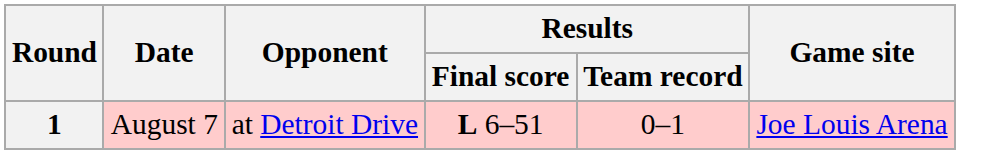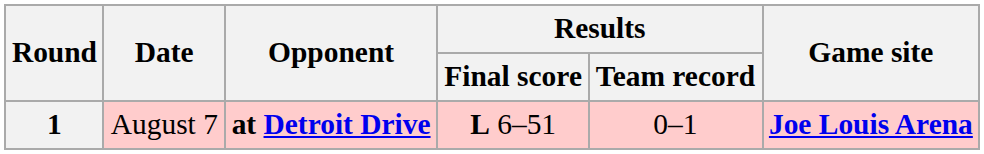(325, 123) normal -> (331, 123) bold
(852, 123) normal -> (871, 123) bold
